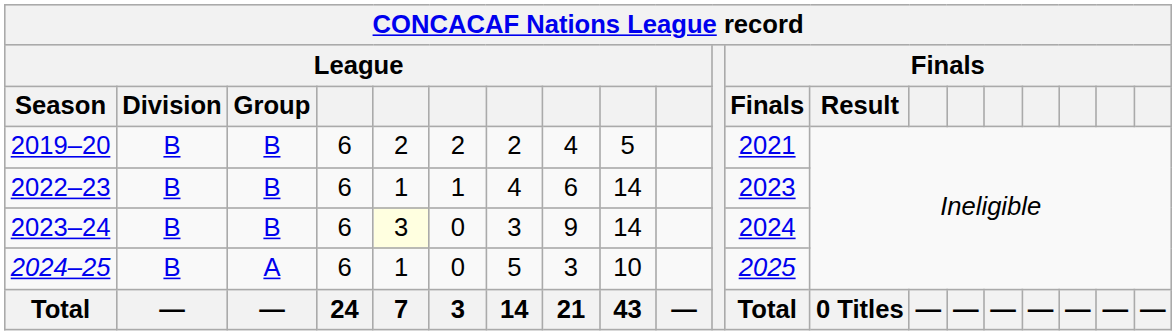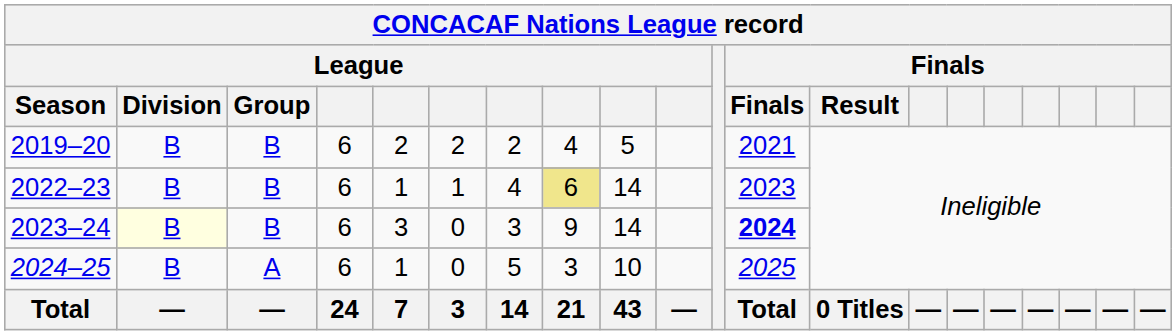(571, 187) no background -> (571, 187) khaki background
(172, 227) no background -> (172, 227) lightyellow background
(401, 227) lightyellow background -> (401, 227) no background
(767, 227) normal -> (767, 227) bold
